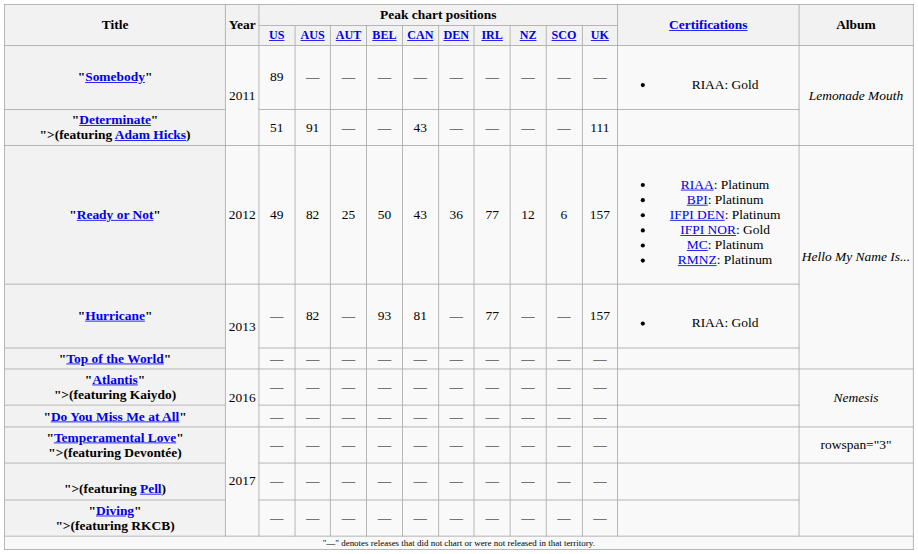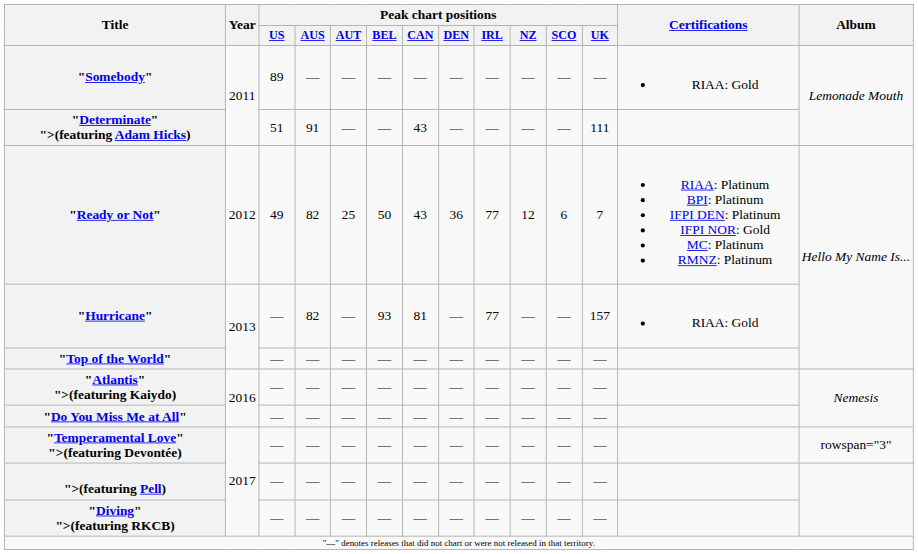(600, 214) 157 -> (600, 214) 7
